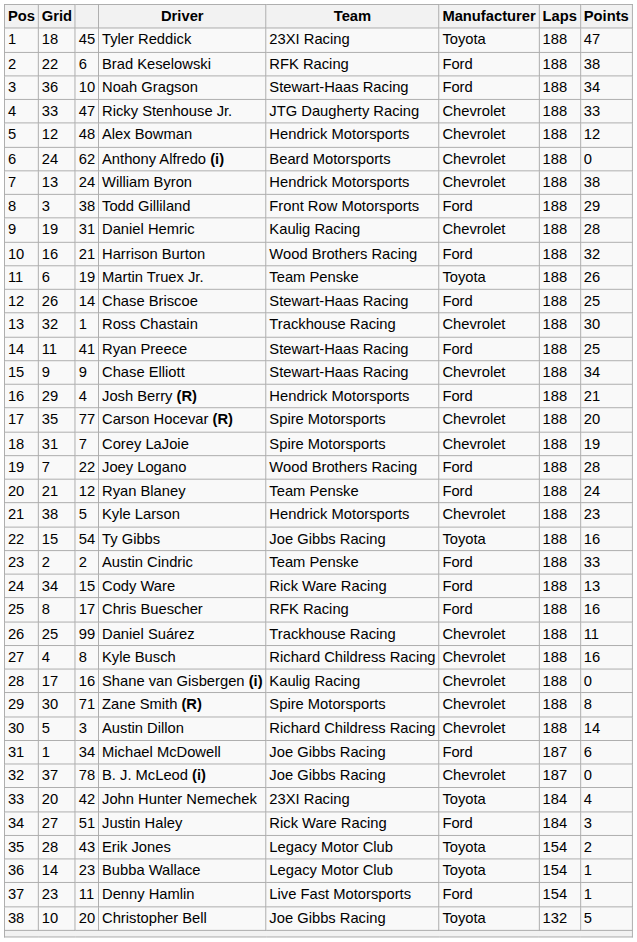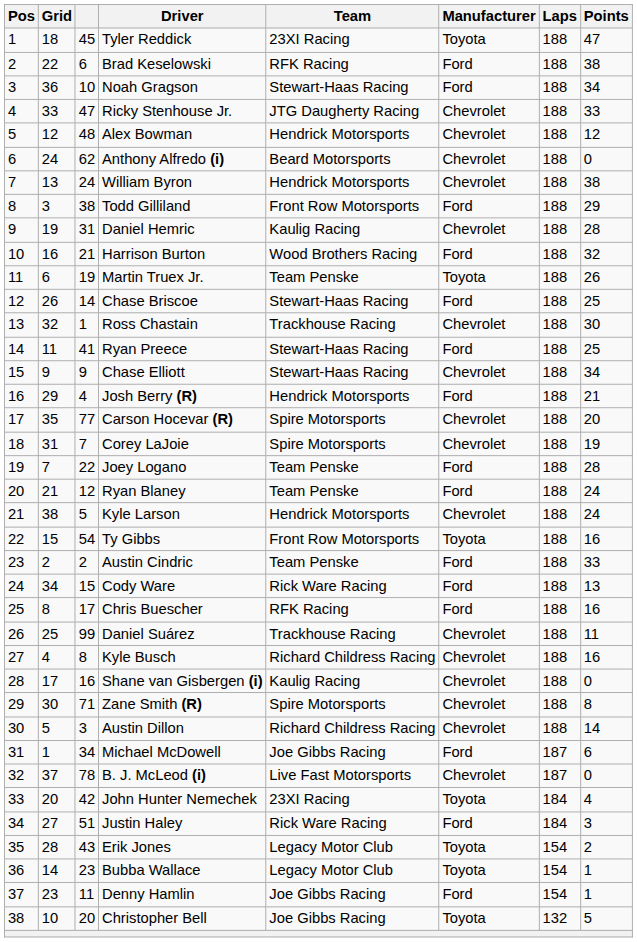(343, 467) Wood Brothers Racing -> (314, 467) Team Penske
(592, 514) 23 -> (592, 514) 24
(327, 538) Joe Gibbs Racing -> (344, 538) Front Row Motorsports
(327, 775) Joe Gibbs Racing -> (340, 775) Live Fast Motorsports
(340, 894) Live Fast Motorsports -> (327, 894) Joe Gibbs Racing
